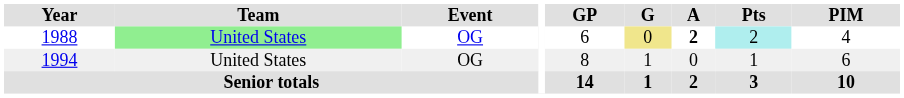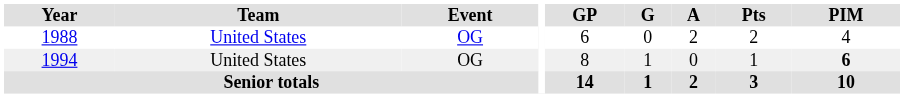(258, 37) lightgreen background -> (258, 37) no background
(648, 37) khaki background -> (648, 37) no background
(694, 37) bold -> (694, 37) normal
(754, 37) paleturquoise background -> (754, 37) no background
(846, 59) normal -> (846, 59) bold
